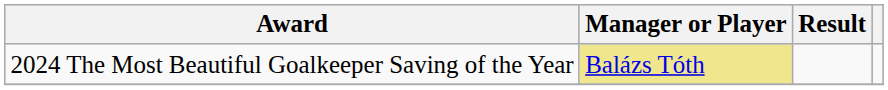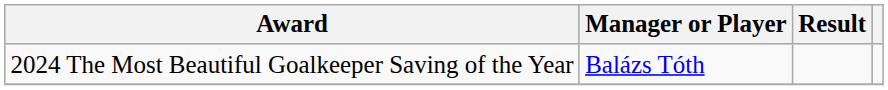(645, 63) khaki background -> (645, 63) no background
